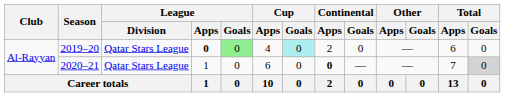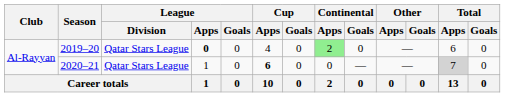(237, 48) lightgreen background -> (237, 48) no background
(299, 48) paleturquoise background -> (299, 48) no background
(330, 48) no background -> (330, 48) lightgreen background
(268, 65) normal -> (268, 65) bold
(330, 65) bold -> (330, 65) normal
(453, 65) no background -> (453, 65) lightgrey background
(484, 65) lightgrey background -> (484, 65) no background
